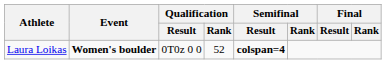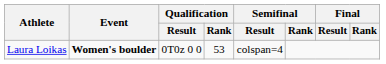(219, 50) 52 -> (219, 50) 53
(261, 50) bold -> (260, 50) normal
